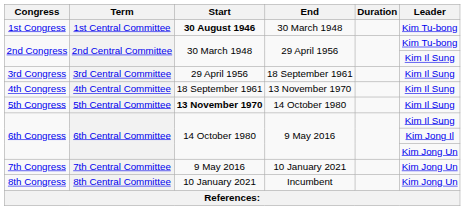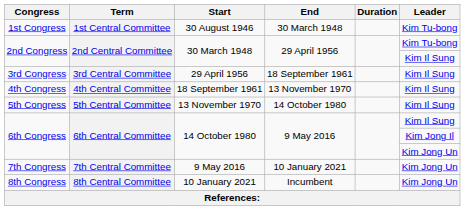(220, 27) bold -> (220, 27) normal
(220, 105) bold -> (220, 105) normal
